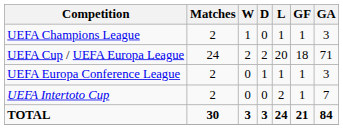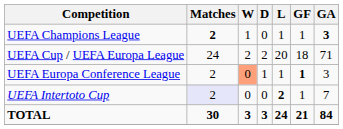(213, 34) normal -> (213, 34) bold
(326, 34) normal -> (326, 34) bold
(248, 74) no background -> (248, 74) lightsalmon background
(302, 74) normal -> (302, 74) bold
(213, 94) no background -> (213, 94) lavender background
(281, 94) normal -> (281, 94) bold
